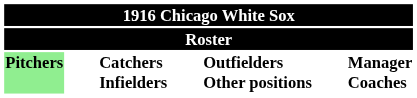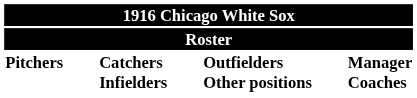(34, 62) lightgreen background -> (34, 62) no background
